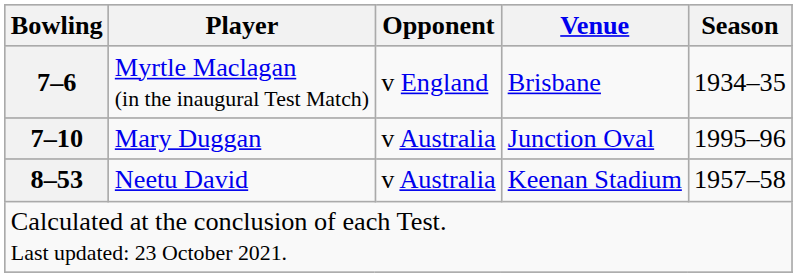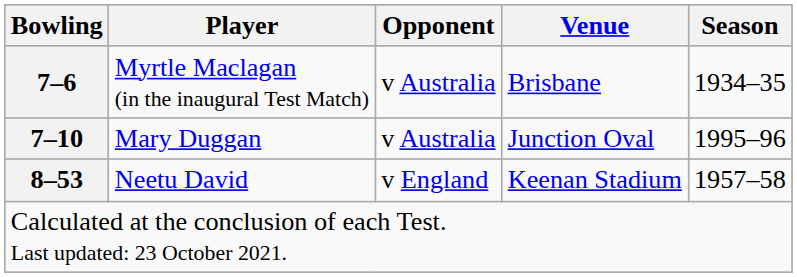(435, 81) v England -> (438, 81) v Australia
(438, 179) v Australia -> (435, 179) v England
